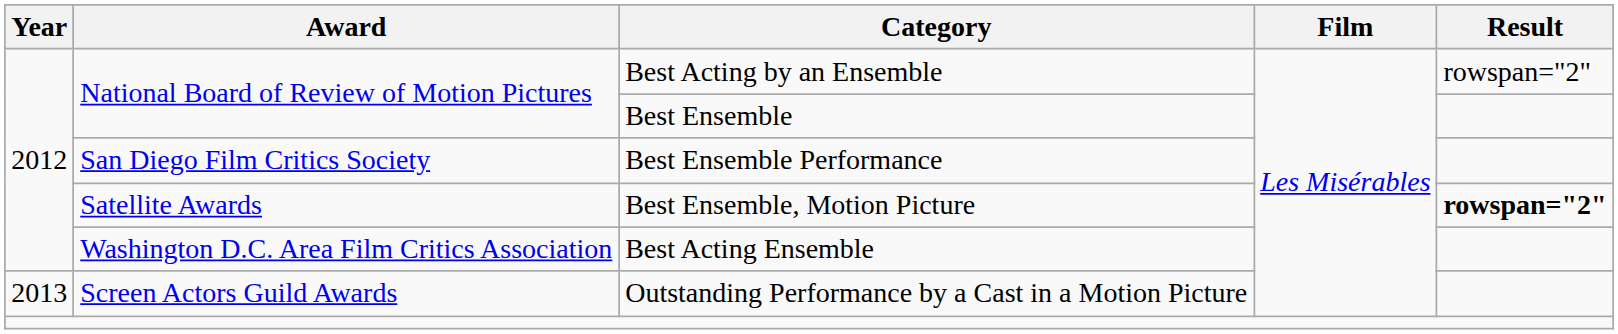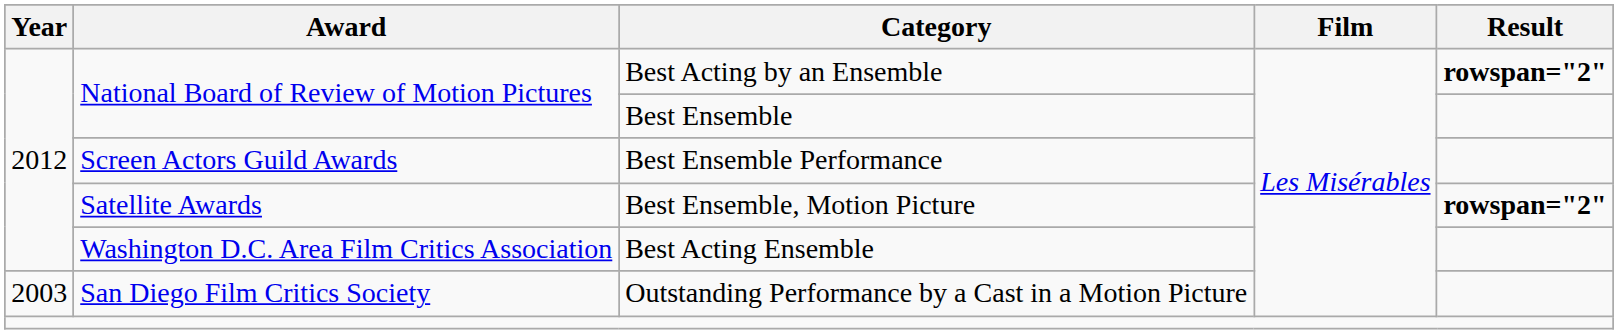(1517, 71) normal -> (1525, 71) bold
(255, 159) San Diego Film Critics Society -> (239, 159) Screen Actors Guild Awards
(39, 293) 2013 -> (39, 293) 2003
(239, 293) Screen Actors Guild Awards -> (255, 293) San Diego Film Critics Society
